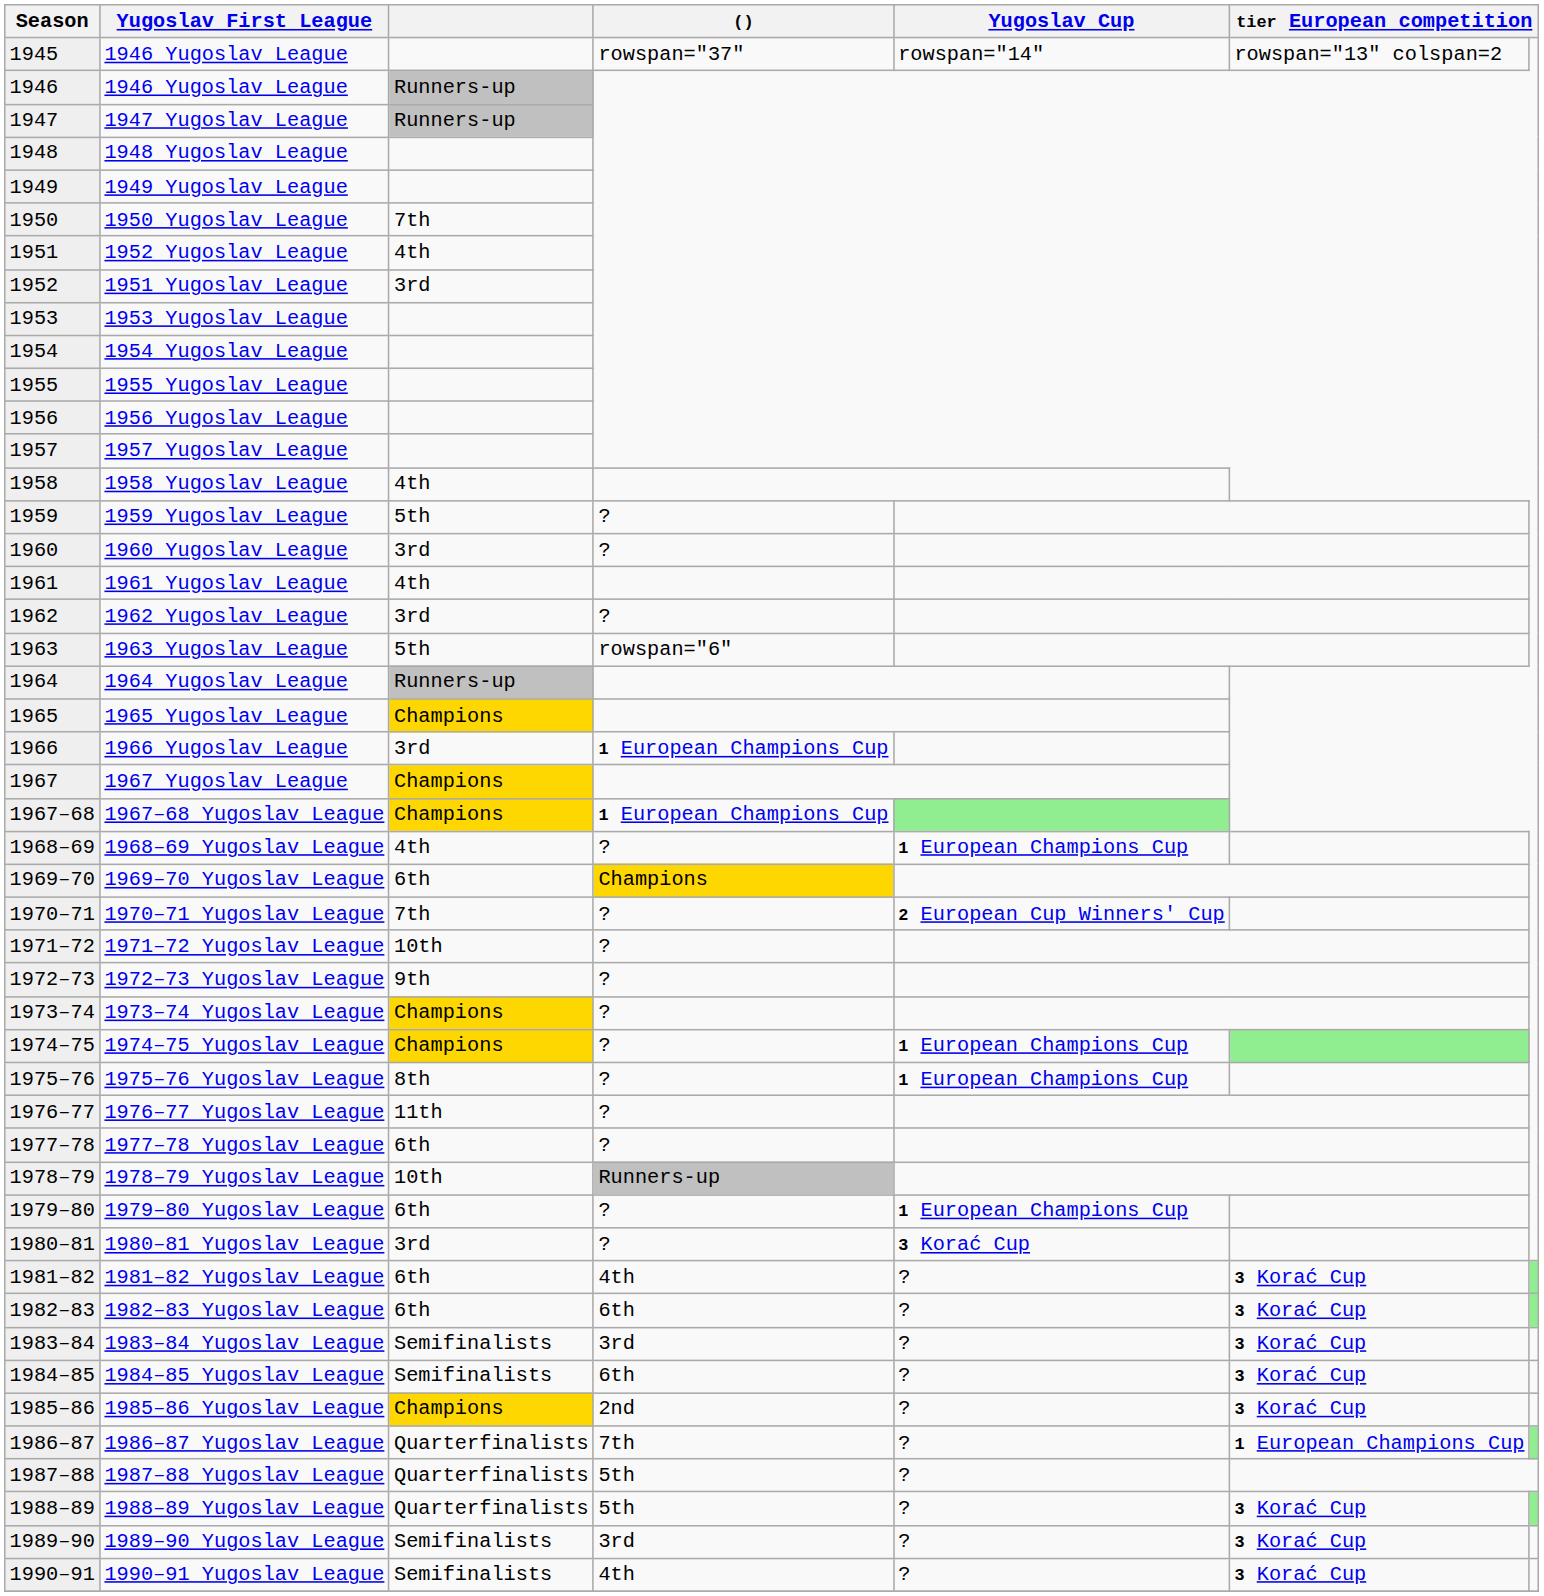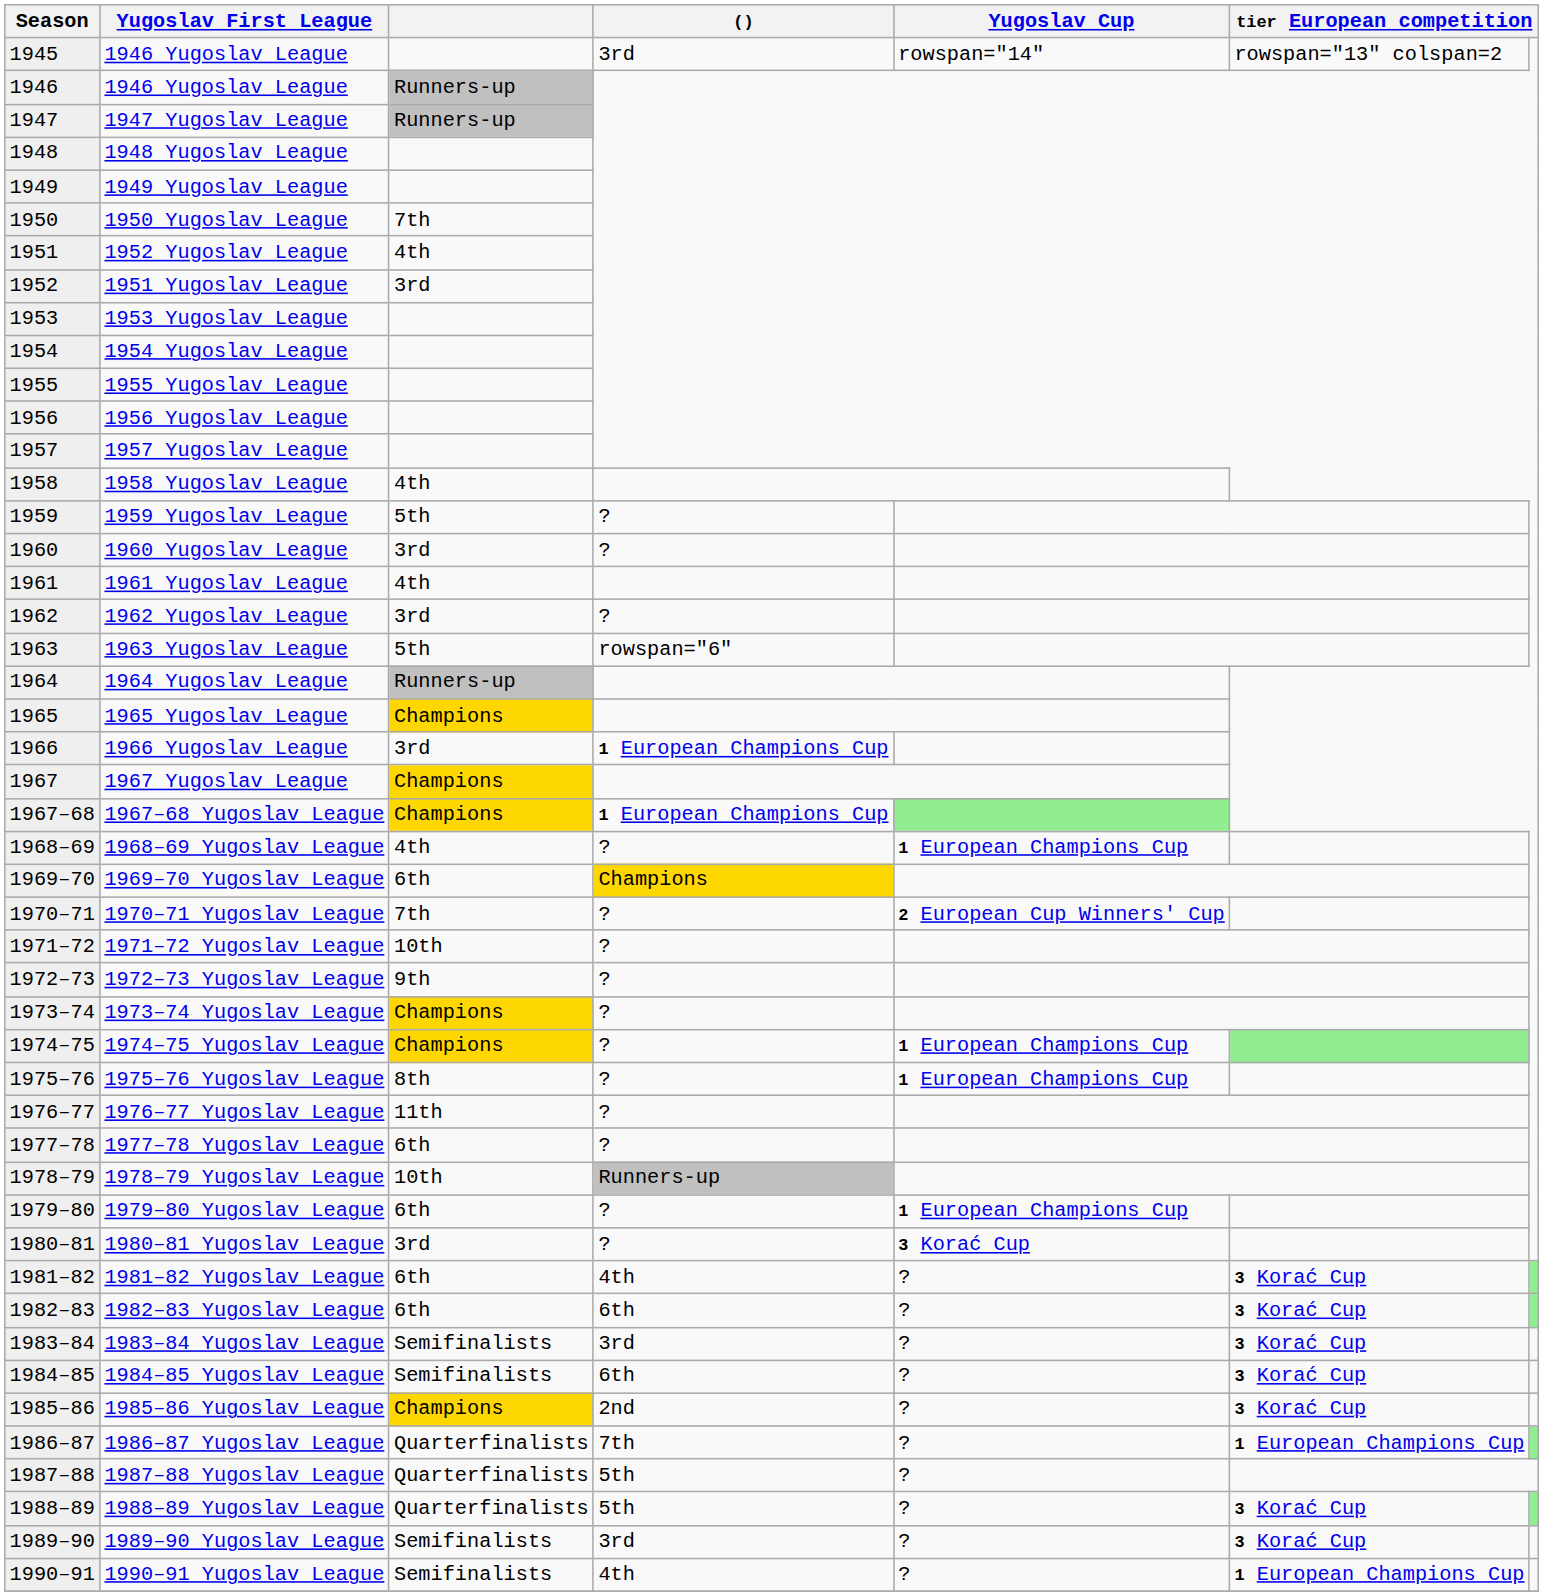(671, 54) rowspan="37" -> (617, 54) 3rd
(1300, 1575) 3 Korać Cup -> (1379, 1575) 1 European Champions Cup
